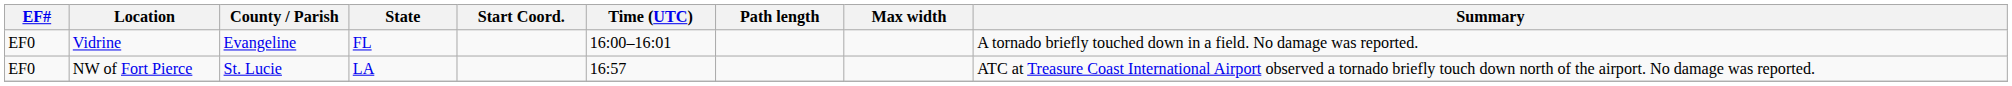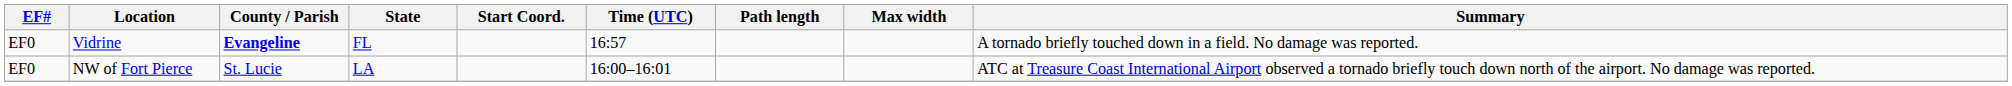(260, 42) normal -> (262, 42) bold
(630, 42) 16:00–16:01 -> (608, 42) 16:57
(608, 68) 16:57 -> (630, 68) 16:00–16:01
